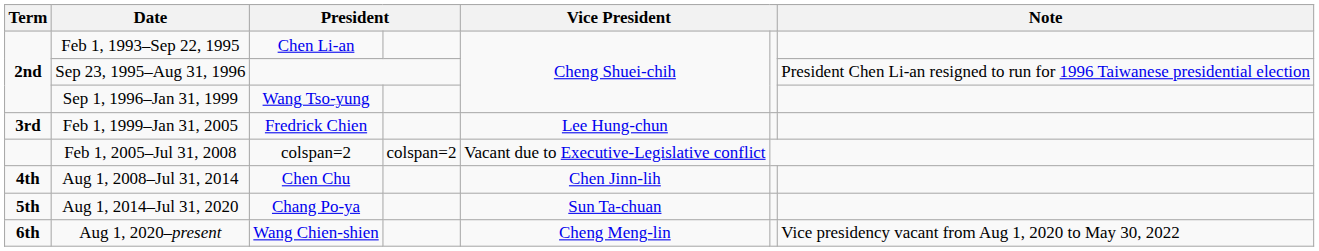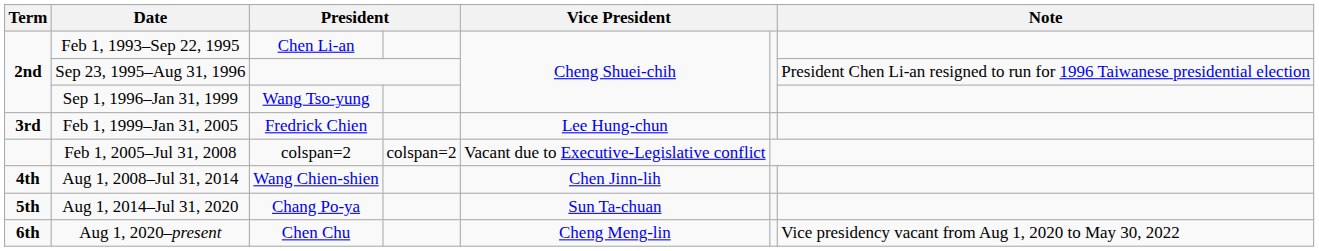(316, 179) Chen Chu -> (316, 179) Wang Chien-shien
(316, 233) Wang Chien-shien -> (316, 233) Chen Chu
